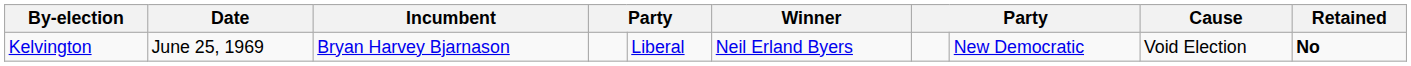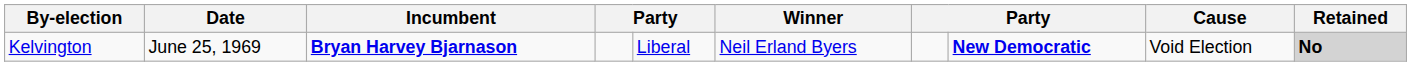(414, 46) normal -> (414, 46) bold
(1019, 46) normal -> (1022, 46) bold
(1308, 46) no background -> (1310, 46) lightgrey background
